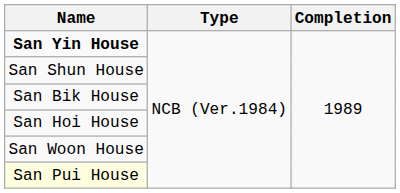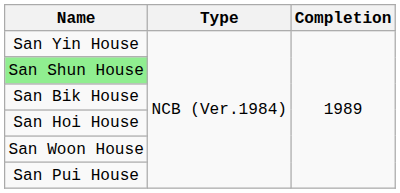(76, 44) bold -> (76, 44) normal
(76, 70) no background -> (76, 70) lightgreen background
(76, 175) lightyellow background -> (76, 175) no background
